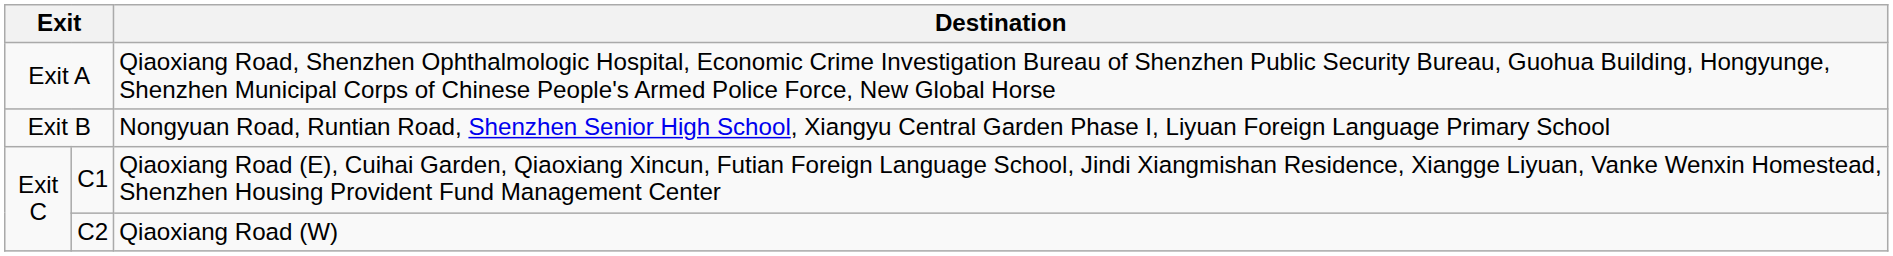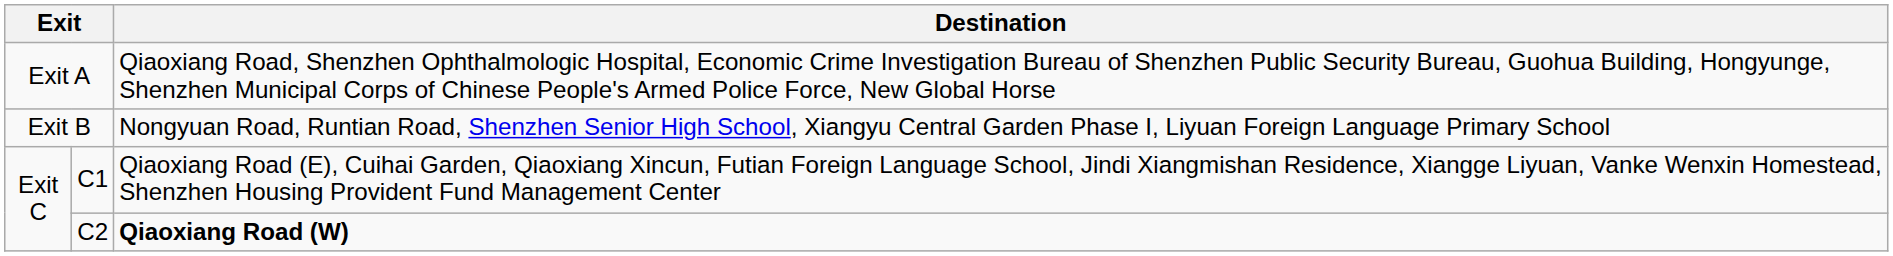(229, 231) normal -> (234, 231) bold
